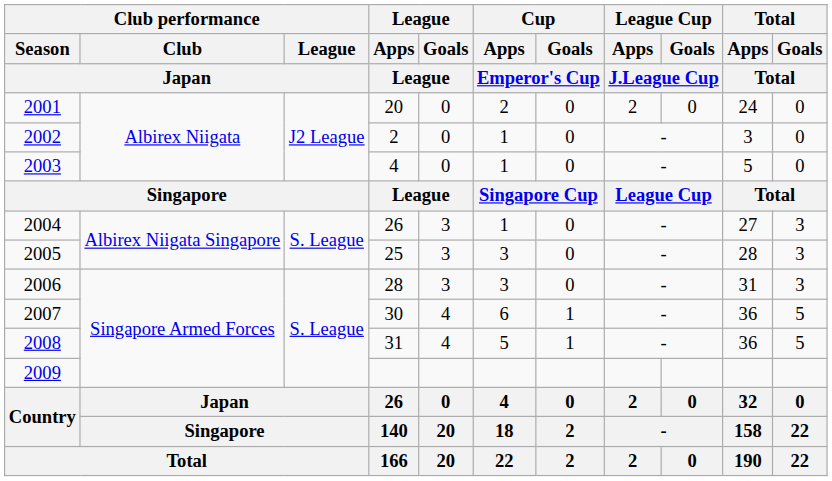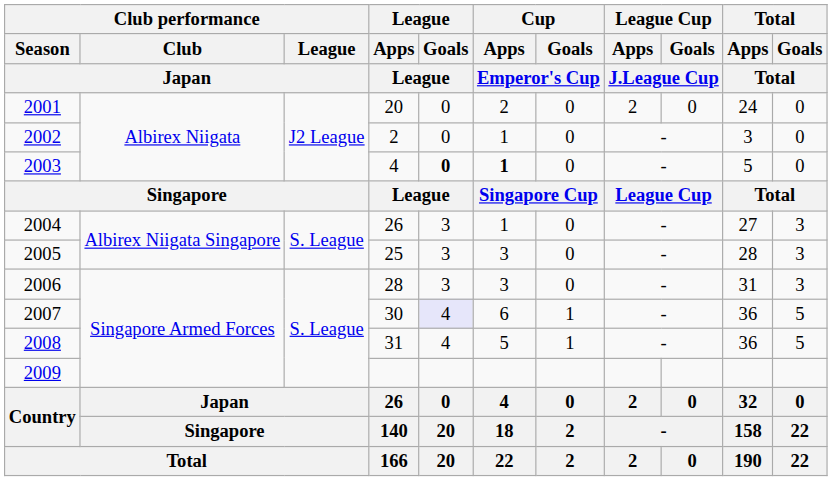(446, 166) normal -> (446, 166) bold
(504, 166) normal -> (504, 166) bold
(446, 313) no background -> (446, 313) lavender background
